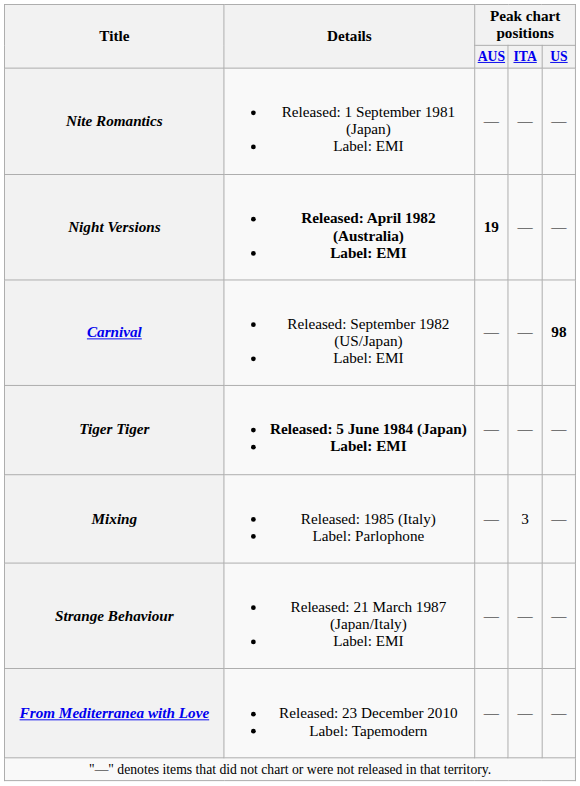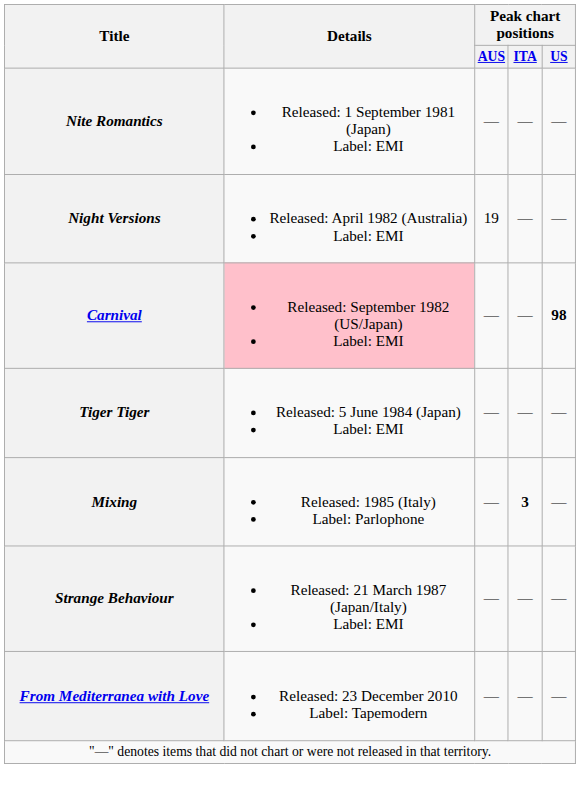(349, 236) bold -> (349, 227) normal
(491, 226) bold -> (491, 218) normal
(349, 341) no background -> (349, 324) pink background
(349, 439) bold -> (349, 421) normal
(525, 518) normal -> (525, 501) bold
